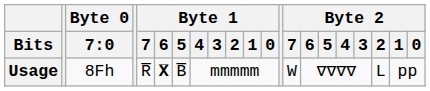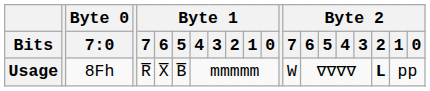(164, 72) bold -> (164, 72) normal
(381, 72) normal -> (381, 72) bold
